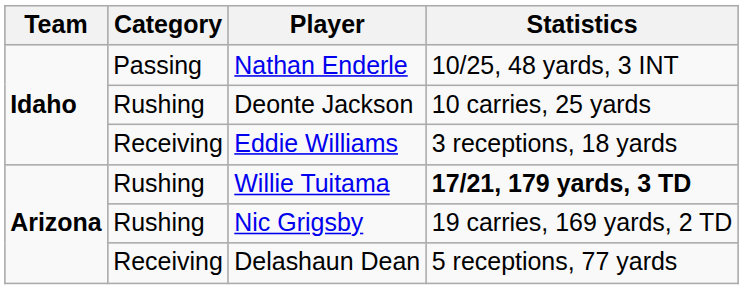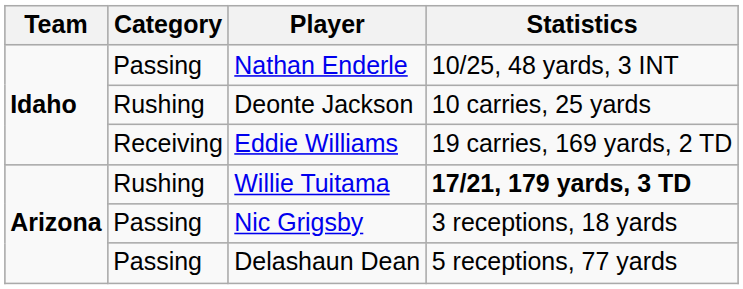(555, 144) 3 receptions, 18 yards -> (582, 144) 19 carries, 169 yards, 2 TD
(159, 223) Rushing -> (158, 223) Passing
(582, 223) 19 carries, 169 yards, 2 TD -> (555, 223) 3 receptions, 18 yards
(168, 262) Receiving -> (158, 262) Passing
